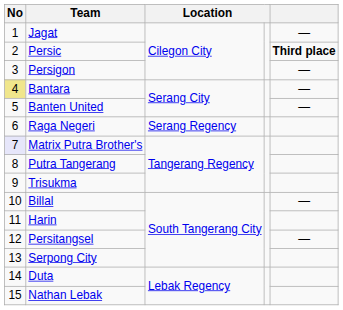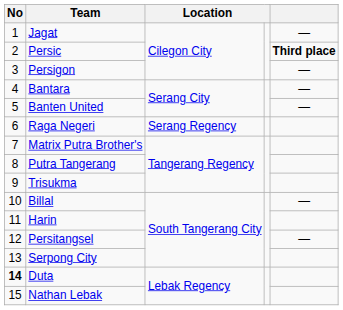(15, 88) khaki background -> (15, 88) no background
(15, 145) lavender background -> (15, 145) no background
(15, 276) normal -> (15, 276) bold
